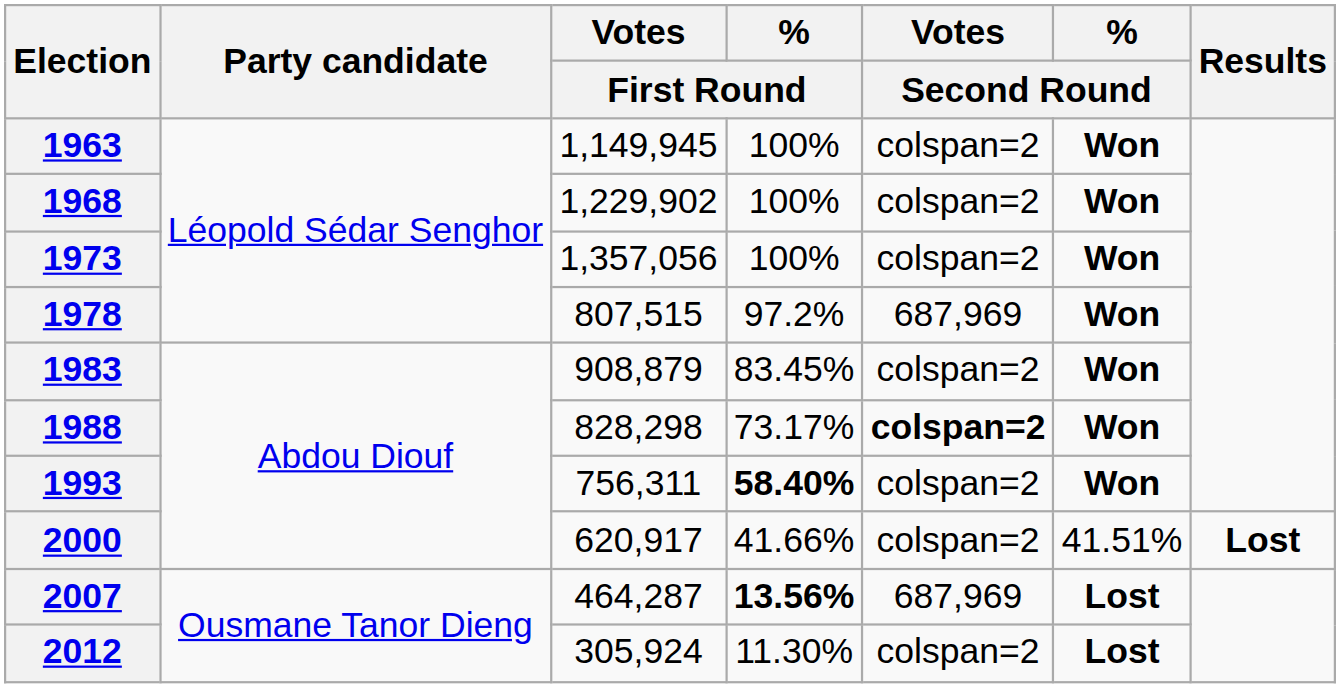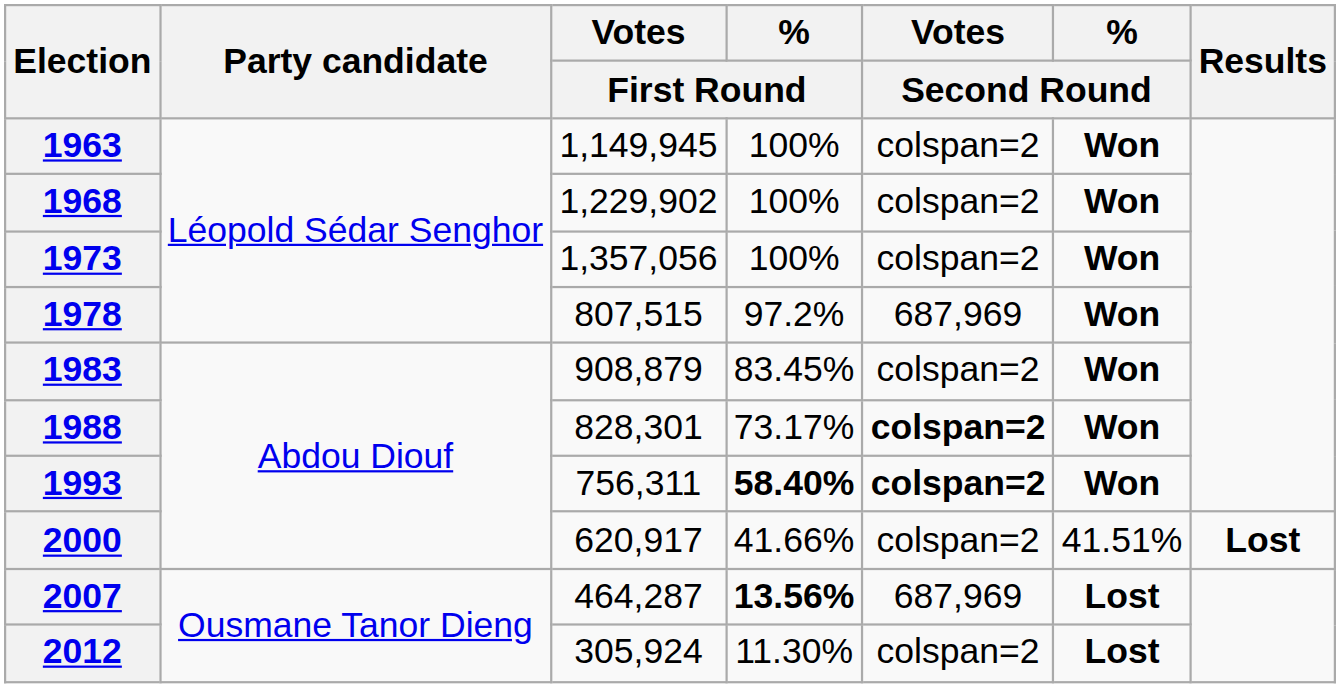(638, 426) 828,298 -> (638, 426) 828,301
(958, 483) normal -> (958, 483) bold
